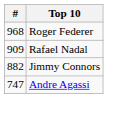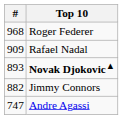+ row: (72, 68)
